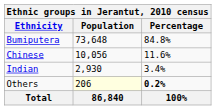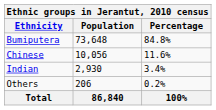(83, 84) lightyellow background -> (83, 84) no background
(155, 84) bold -> (155, 84) normal
